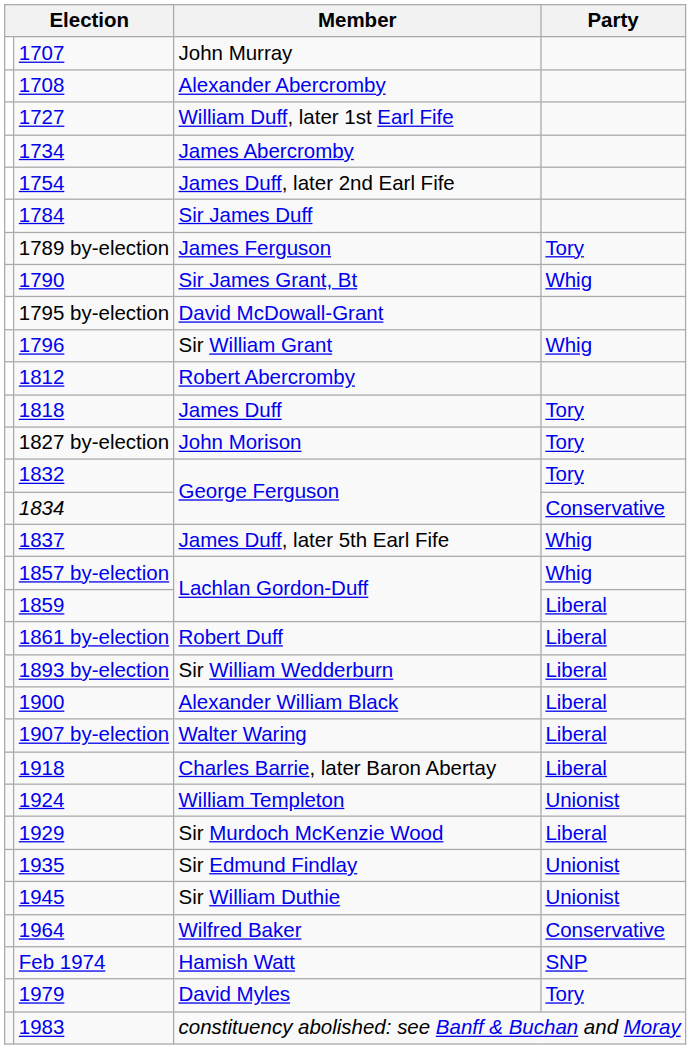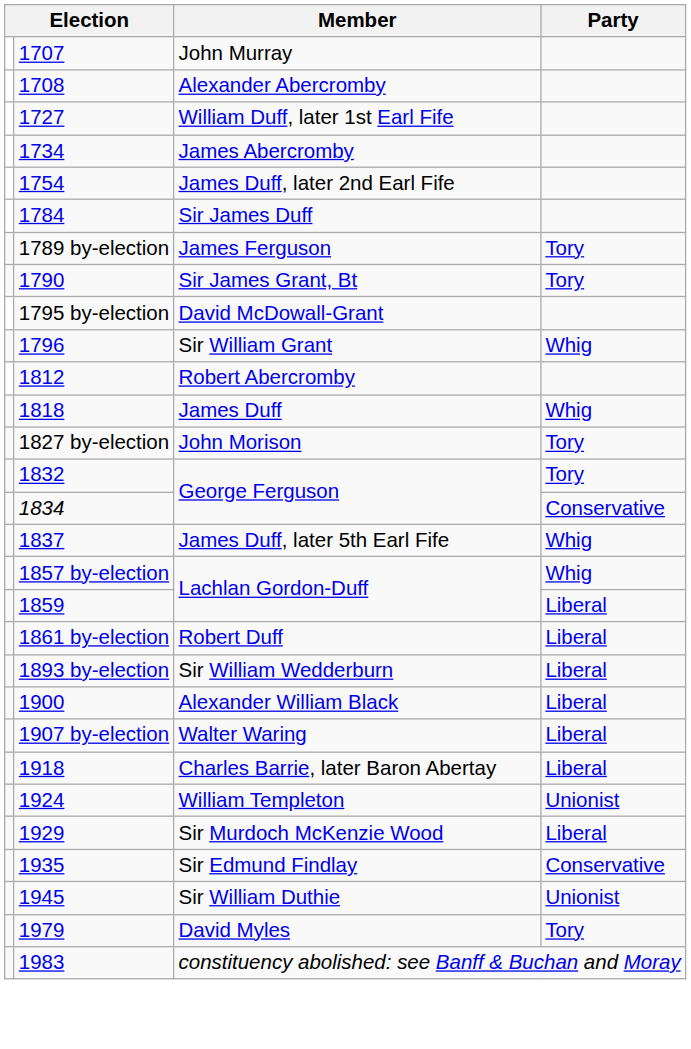(569, 280) Whig -> (565, 280) Tory
(565, 410) Tory -> (569, 410) Whig
(582, 865) Unionist -> (605, 865) Conservative
- row: (42, 930)
- row: (62, 962)
